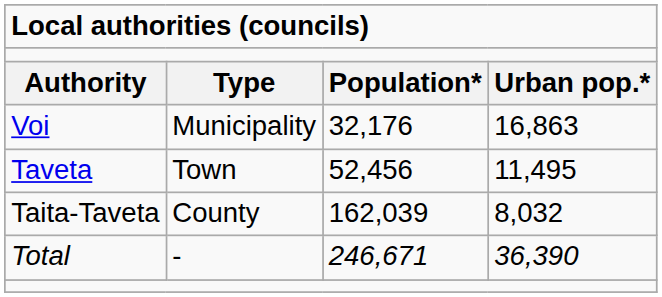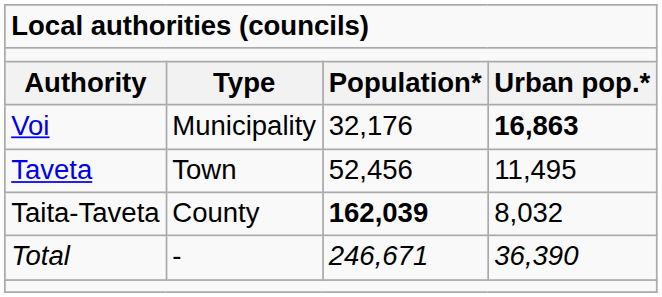(536, 126) normal -> (536, 126) bold
(378, 213) normal -> (378, 213) bold
